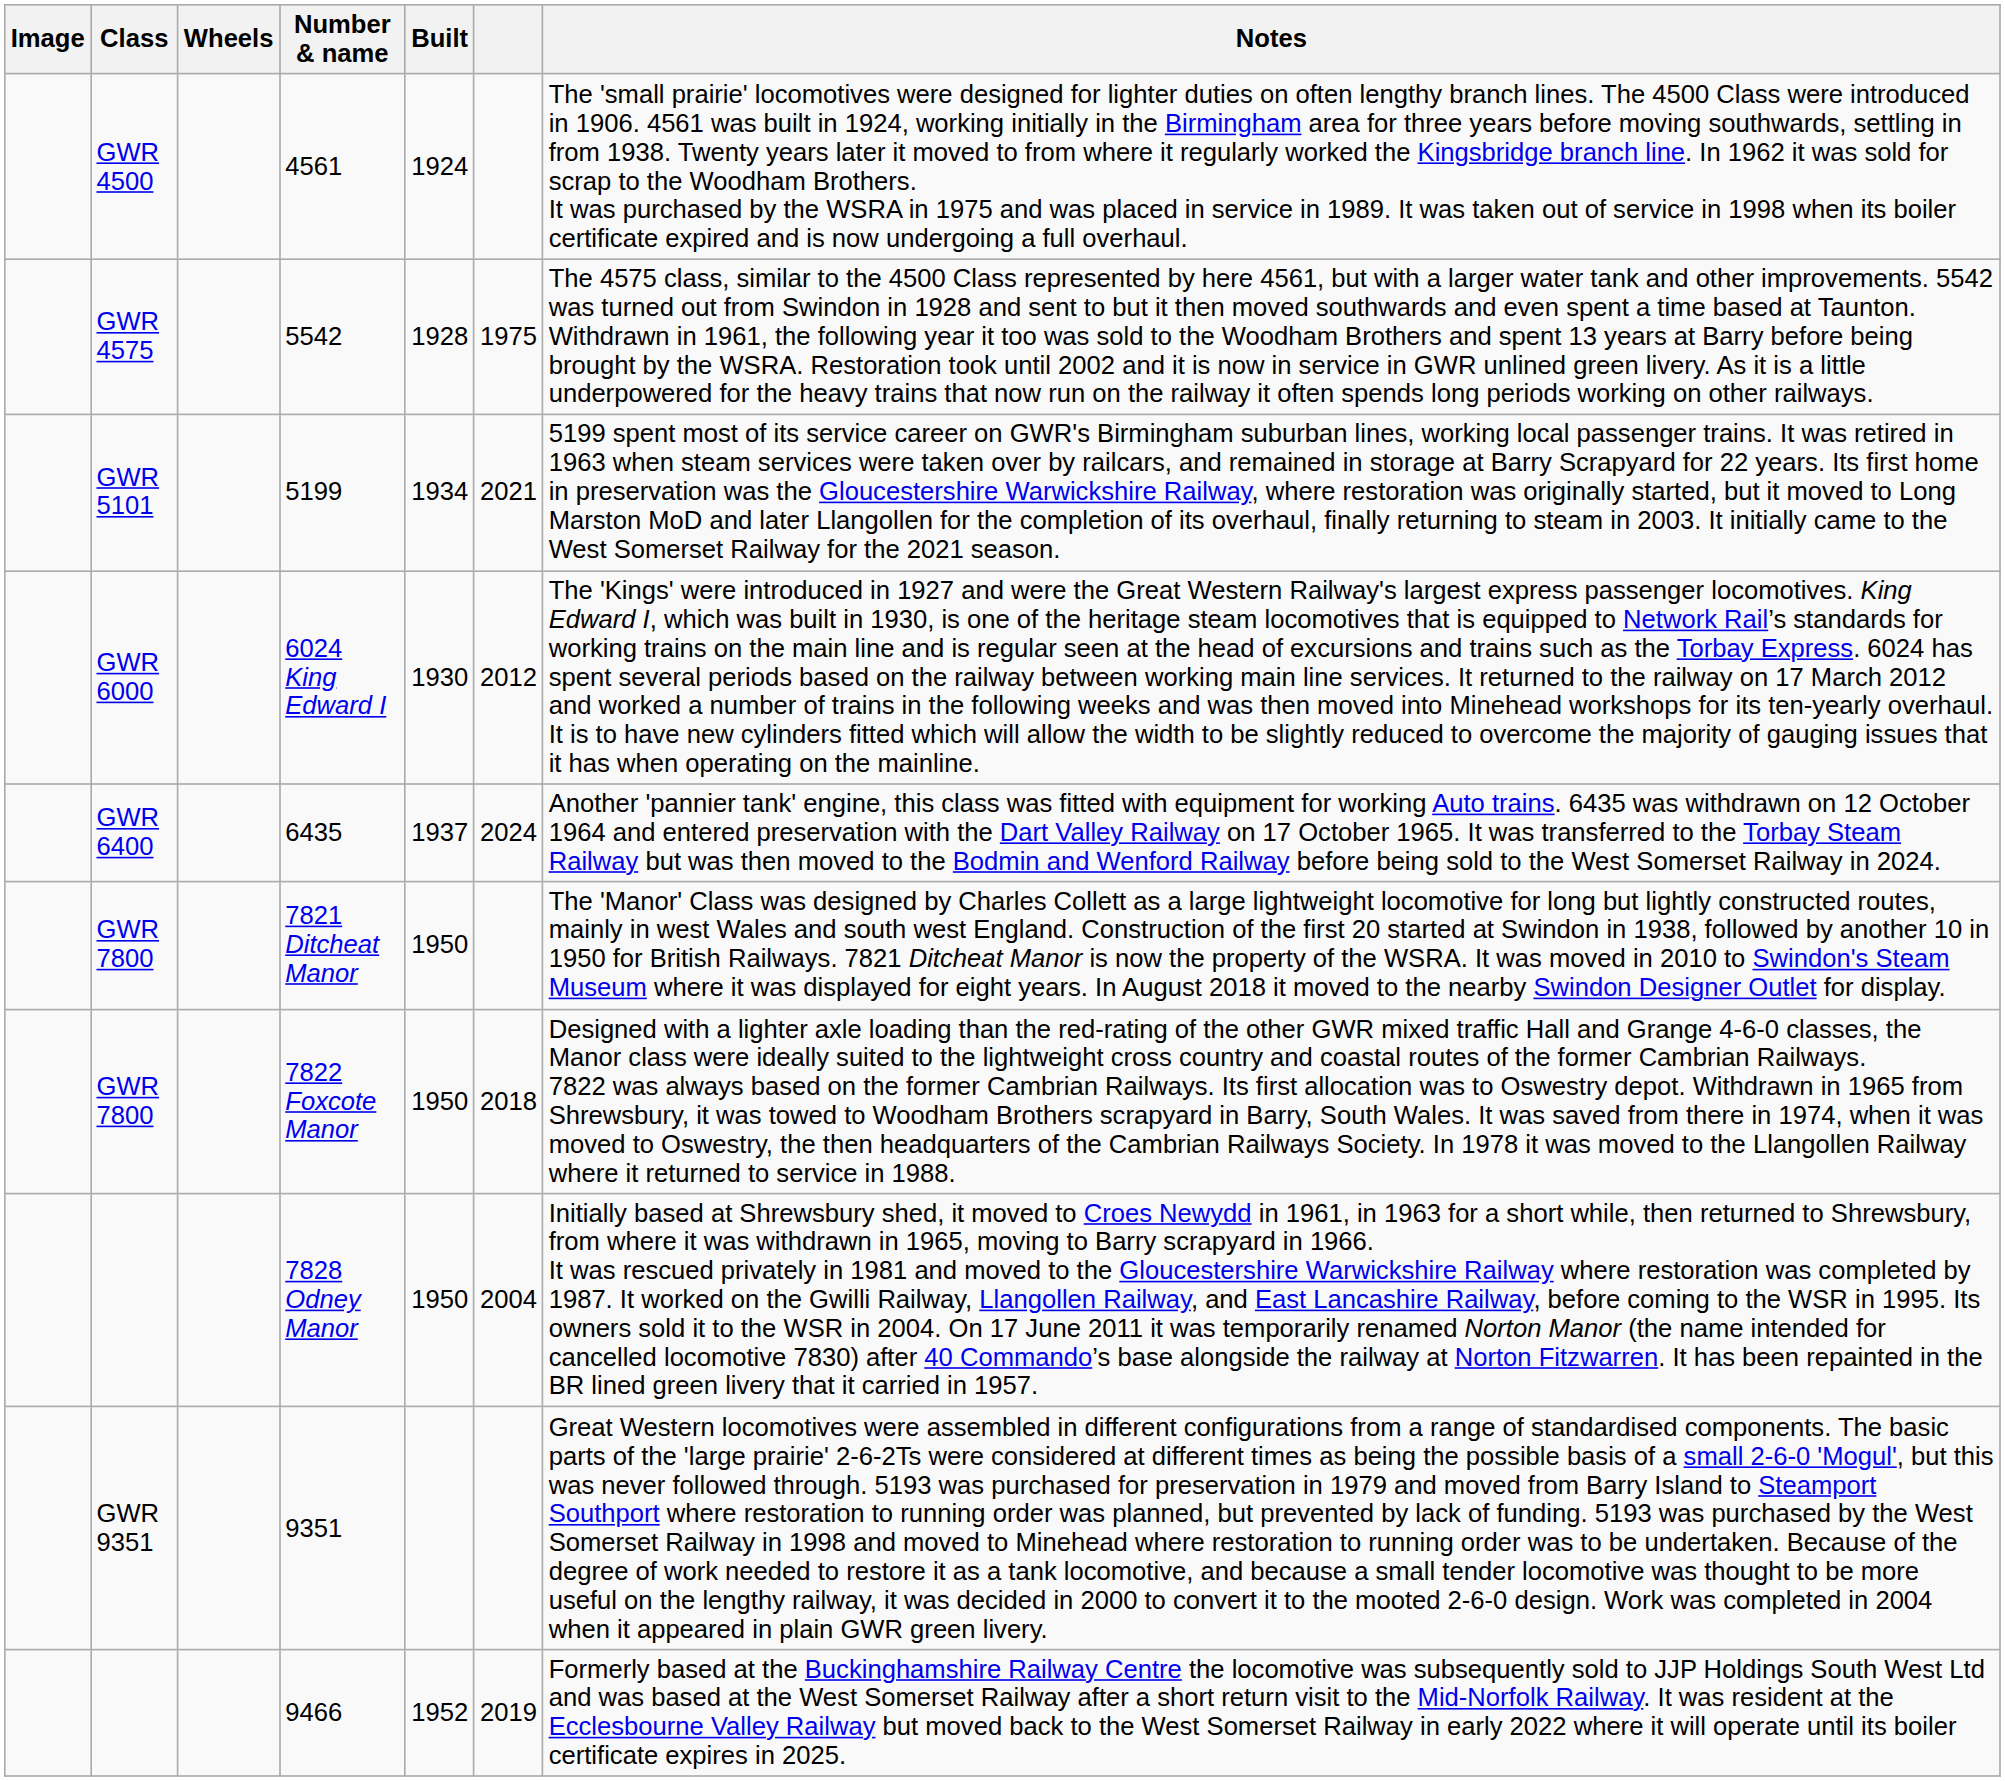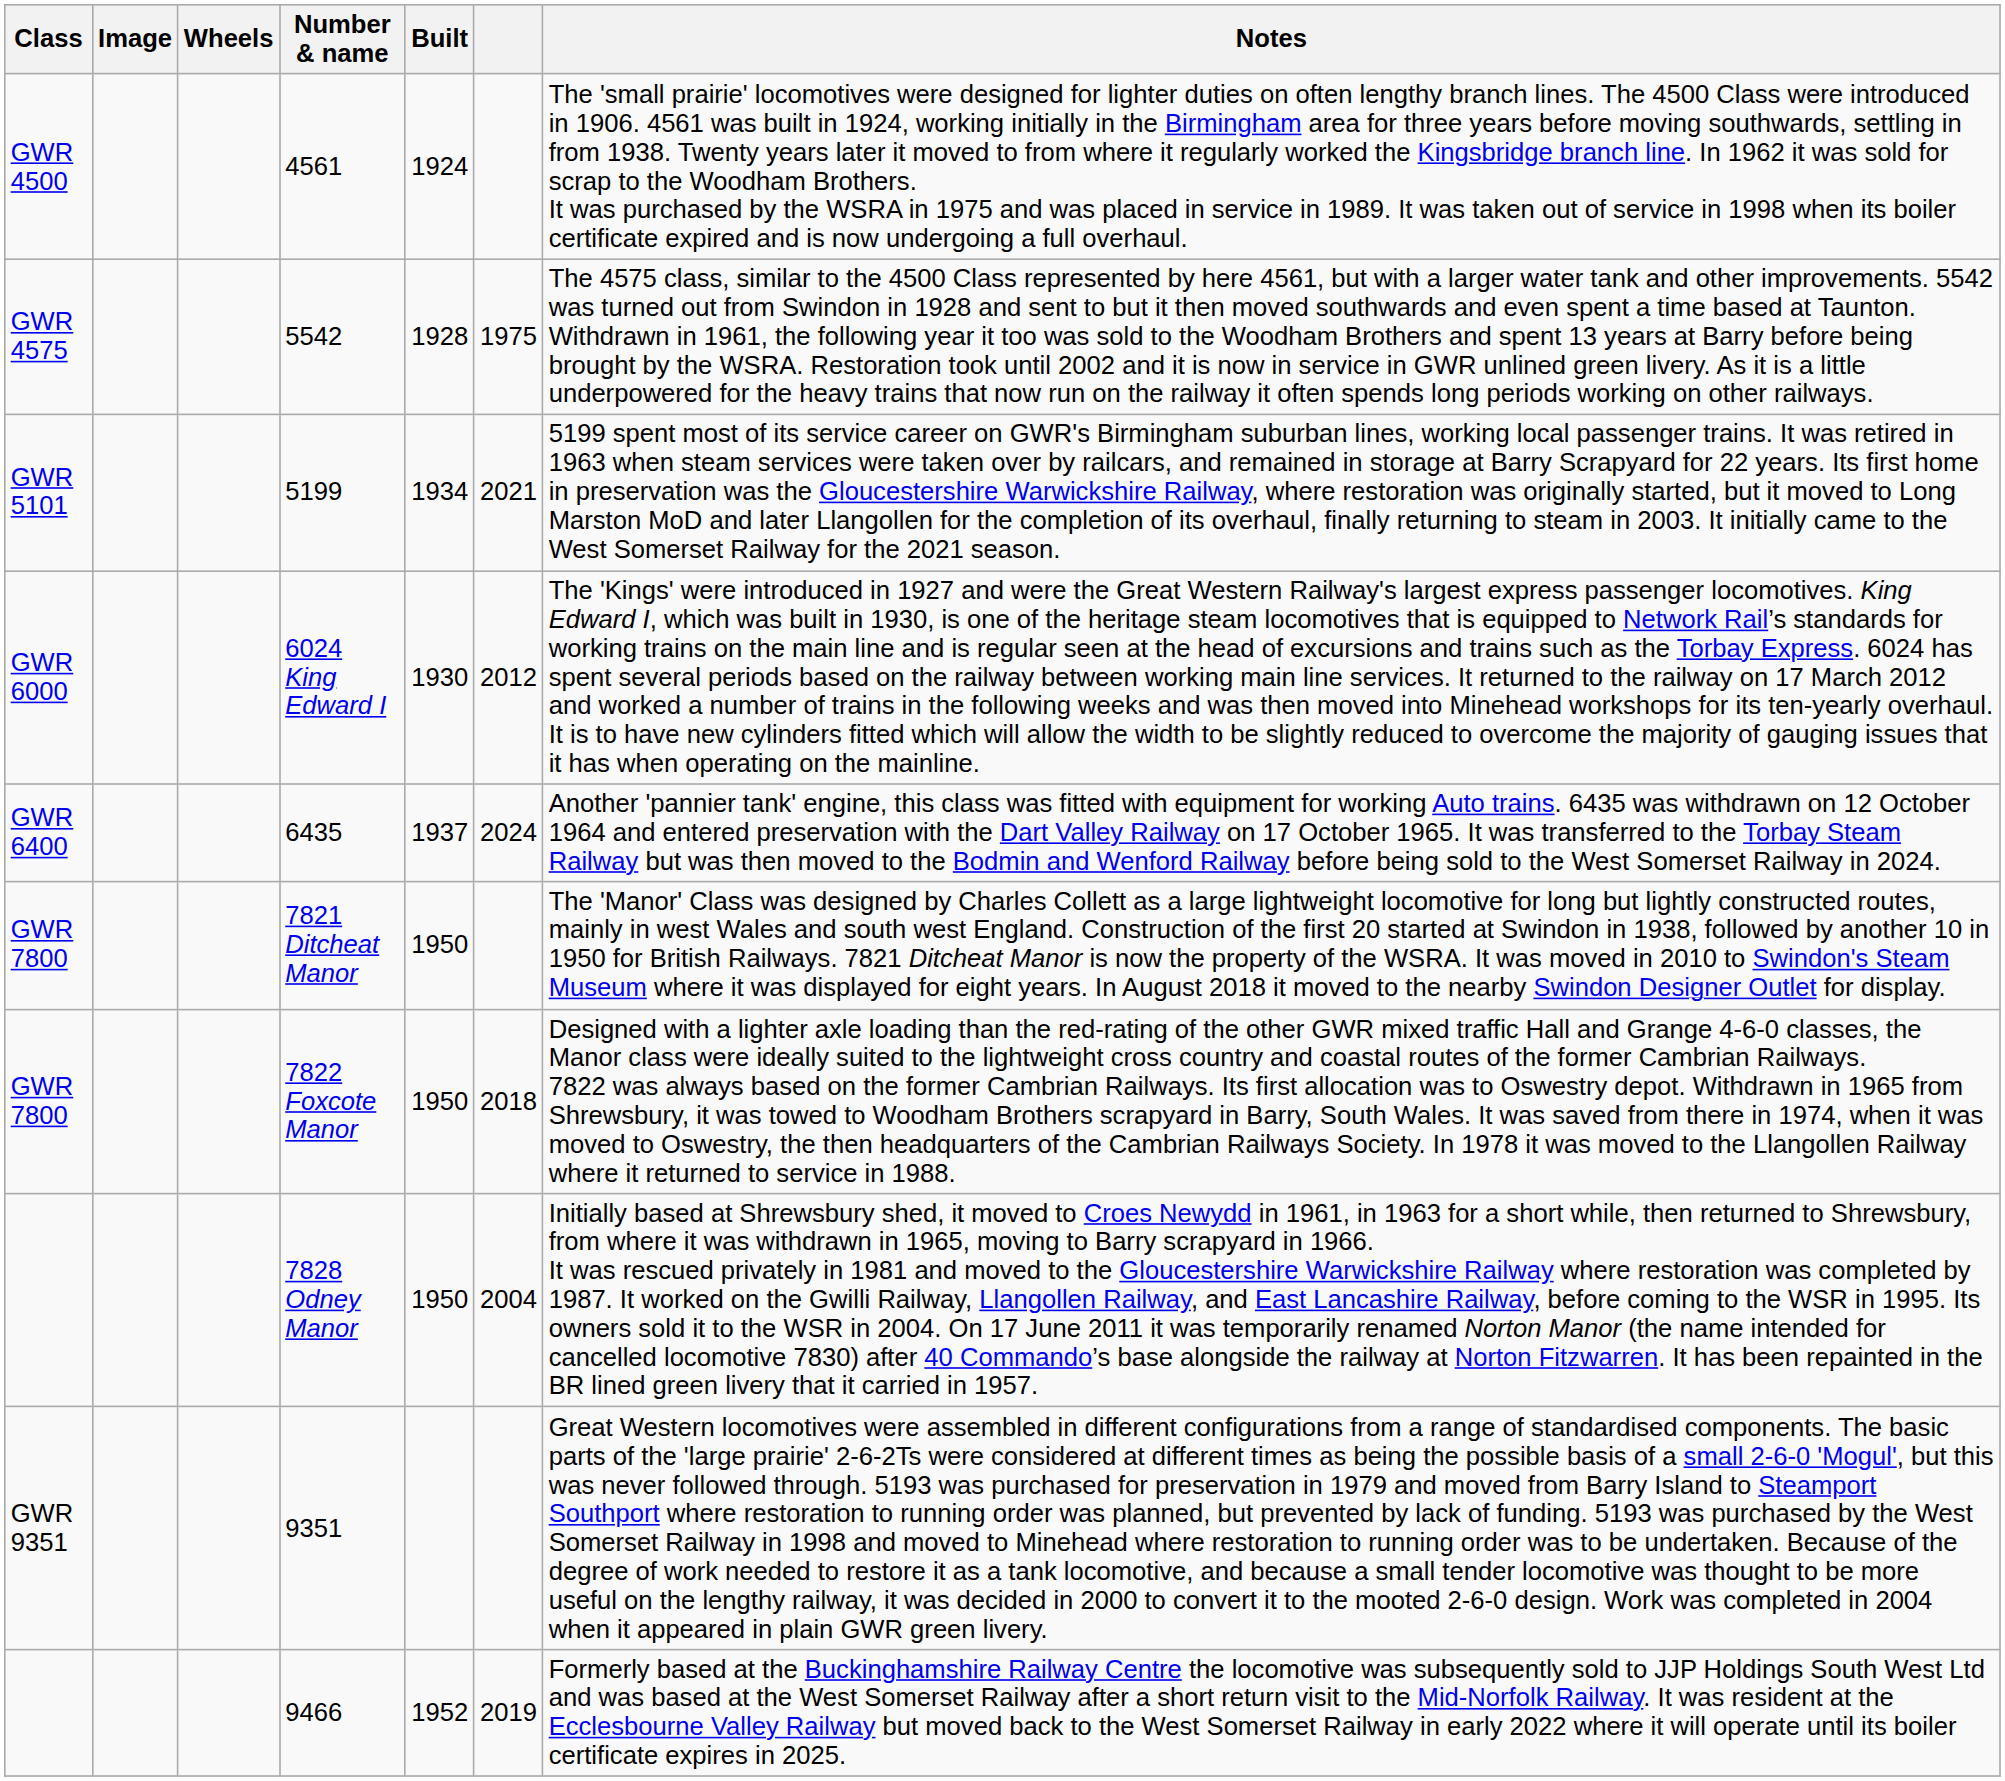columns swapped: (48, 39) <-> (134, 39)
